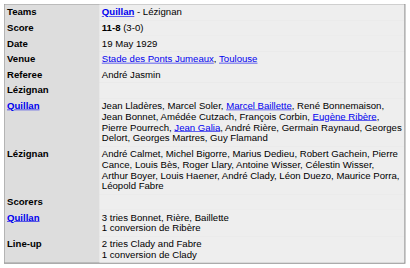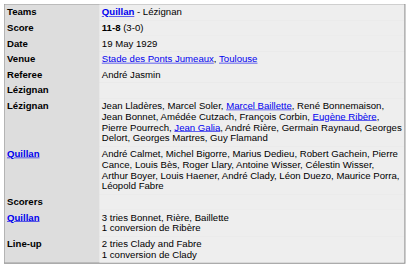(23, 106) Quillan -> (28, 106) Lézignan
(28, 154) Lézignan -> (23, 154) Quillan
